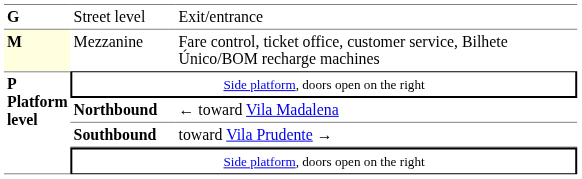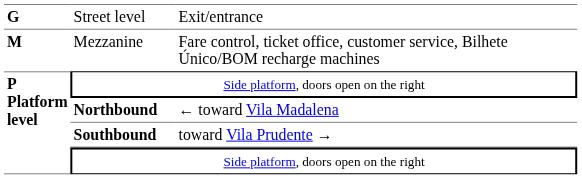(14, 41) lightyellow background -> (14, 41) no background
